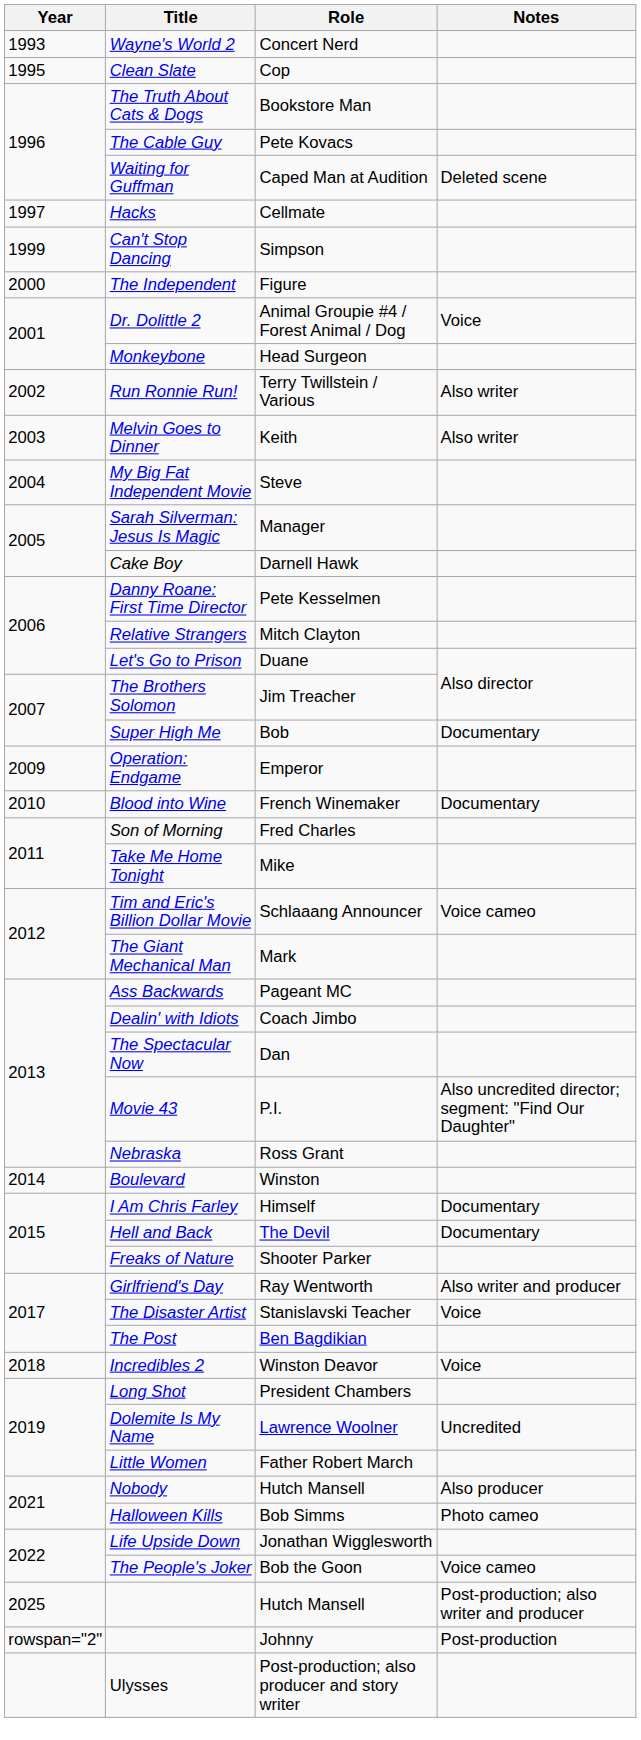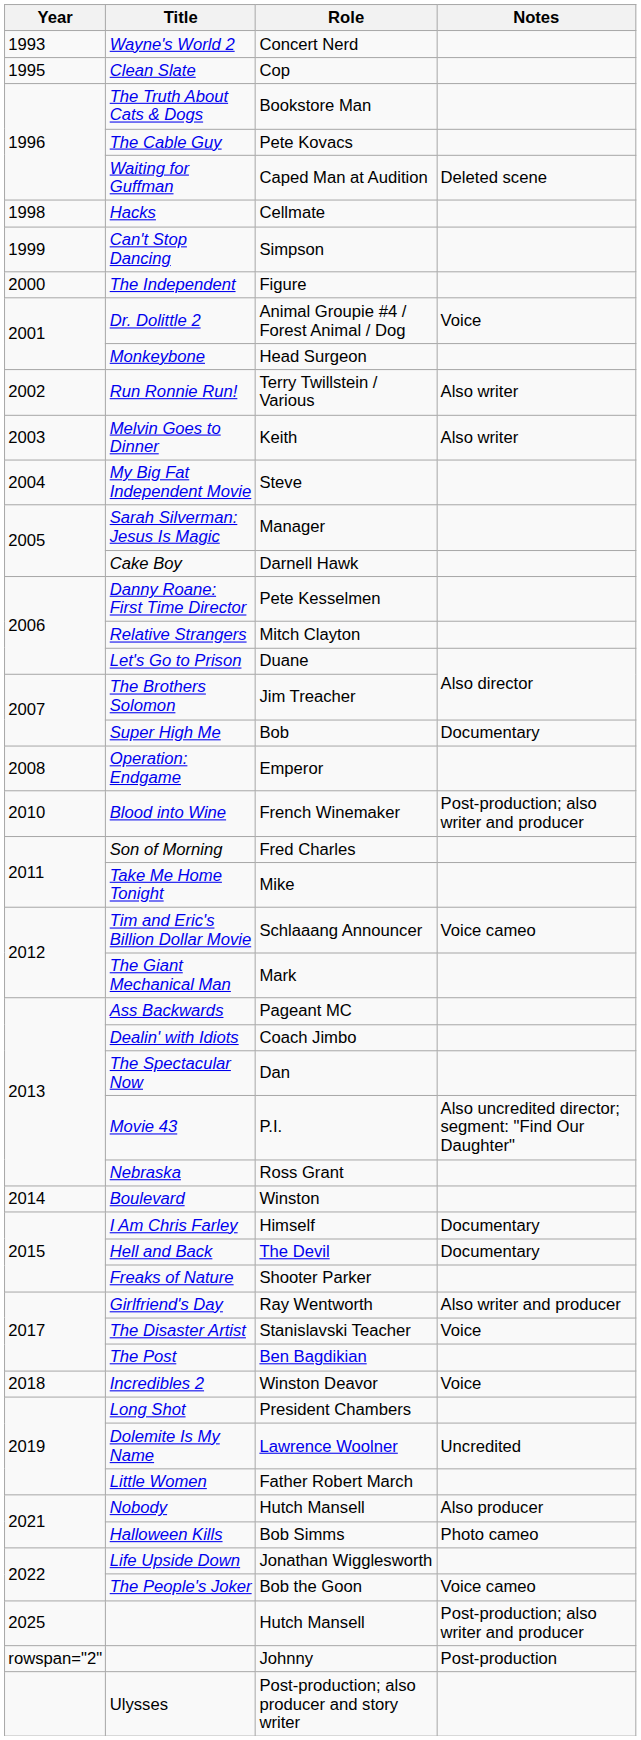(27, 213) 1997 -> (27, 213) 1998
(27, 768) 2009 -> (27, 768) 2008
(490, 804) Documentary -> (519, 813) Post-production; also writer and producer
